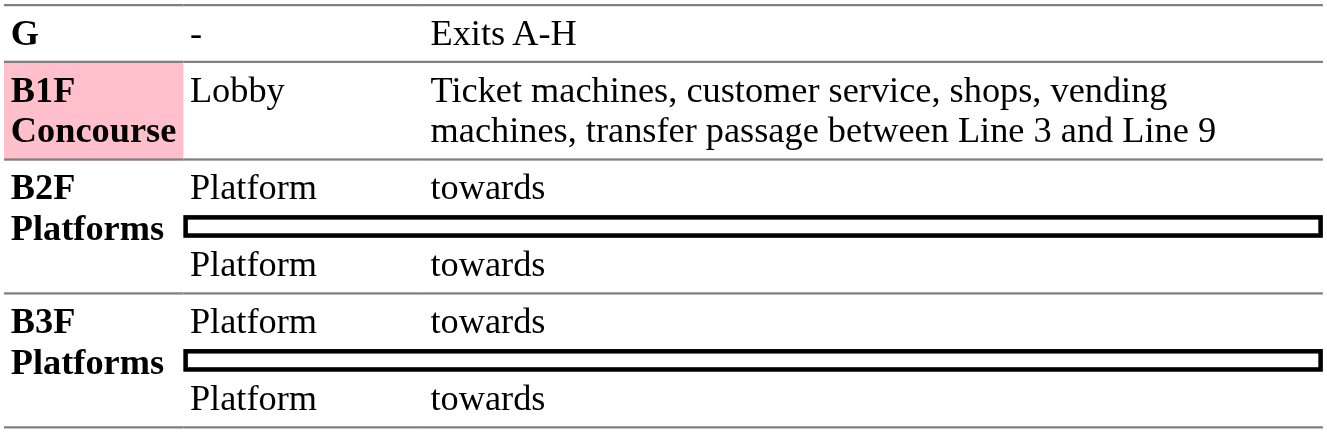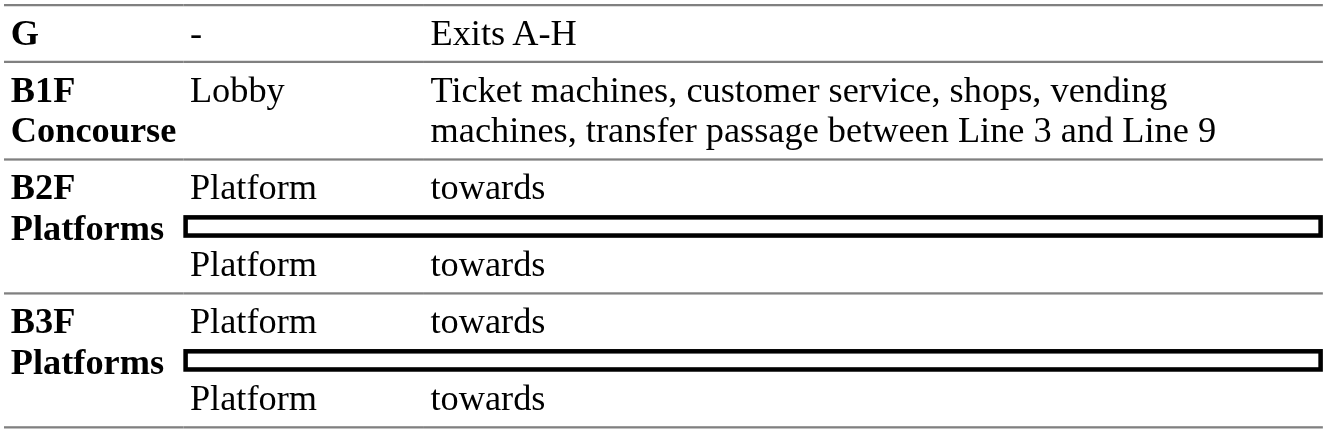(94, 110) pink background -> (94, 110) no background
